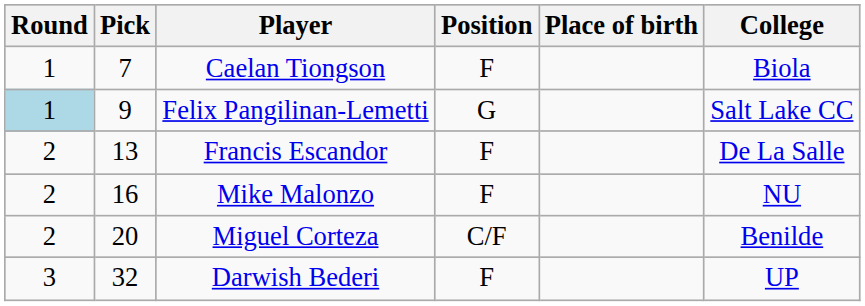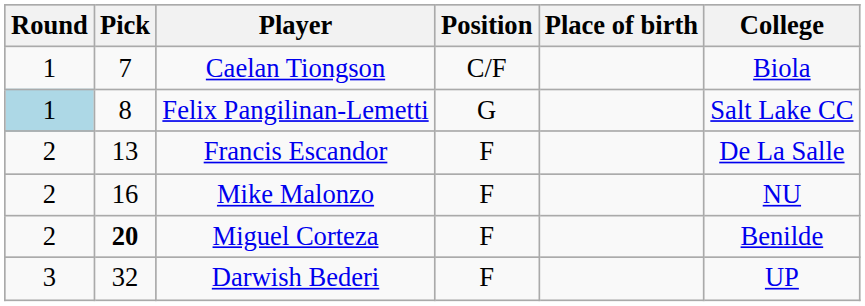(487, 67) F -> (487, 67) C/F
(125, 109) 9 -> (125, 109) 8
(125, 236) normal -> (125, 236) bold
(487, 236) C/F -> (487, 236) F
